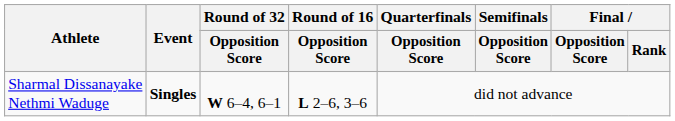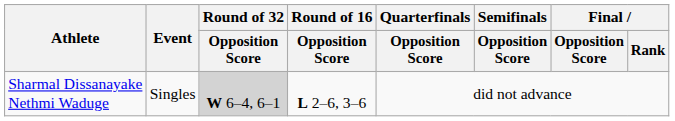(173, 94) bold -> (173, 94) normal
(244, 103) no background -> (243, 103) lightgrey background
